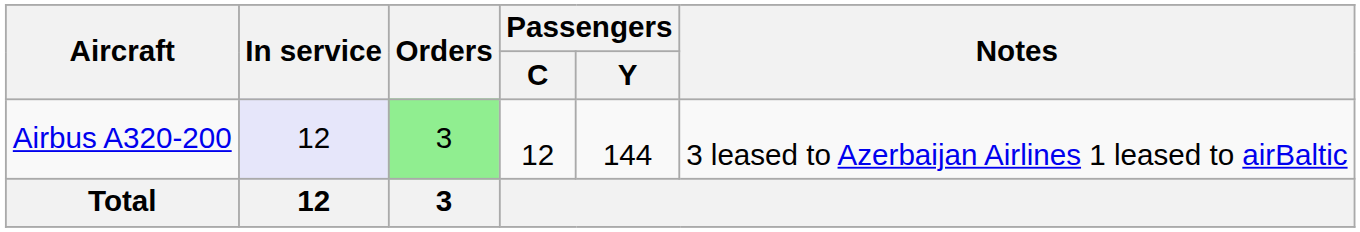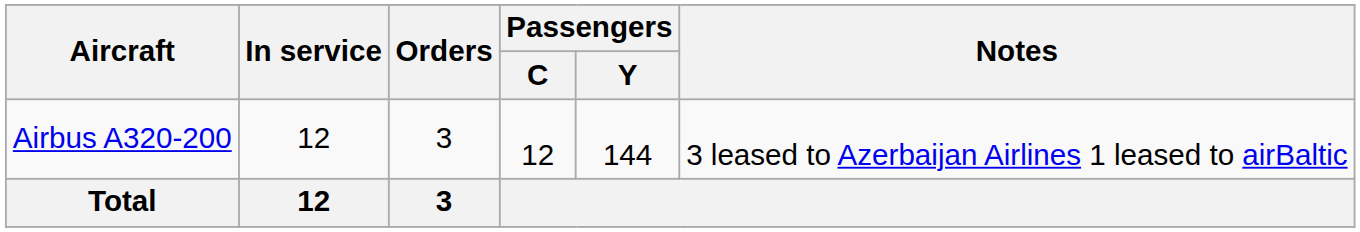(314, 138) lavender background -> (314, 138) no background
(444, 138) lightgreen background -> (444, 138) no background
